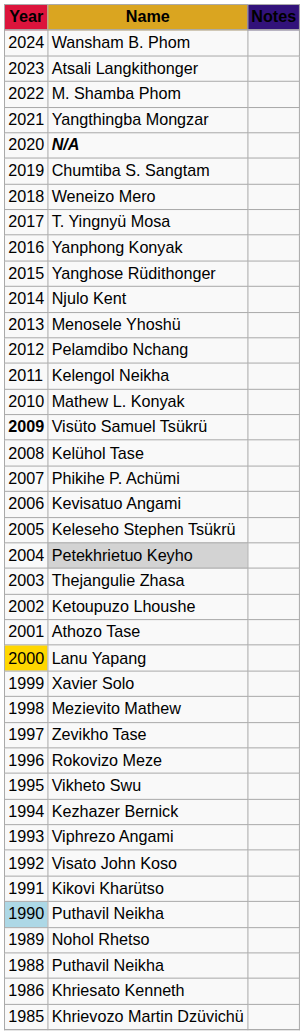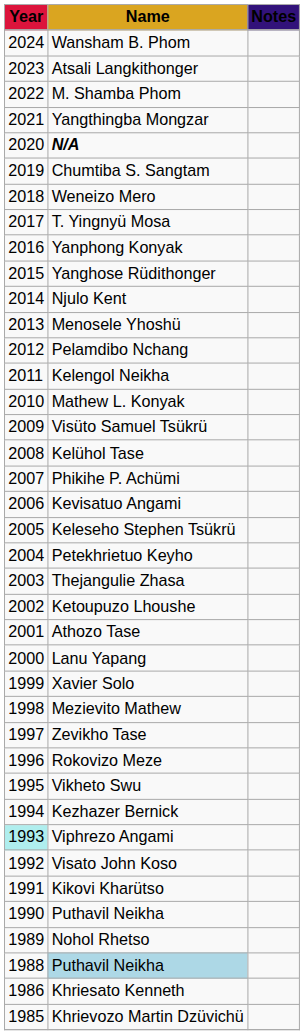(26, 427) bold -> (26, 427) normal
(122, 555) lightgrey background -> (122, 555) no background
(26, 658) gold background -> (26, 658) no background
(26, 837) no background -> (26, 837) paleturquoise background
(26, 914) lightblue background -> (26, 914) no background
(108, 965) no background -> (108, 965) lightblue background
